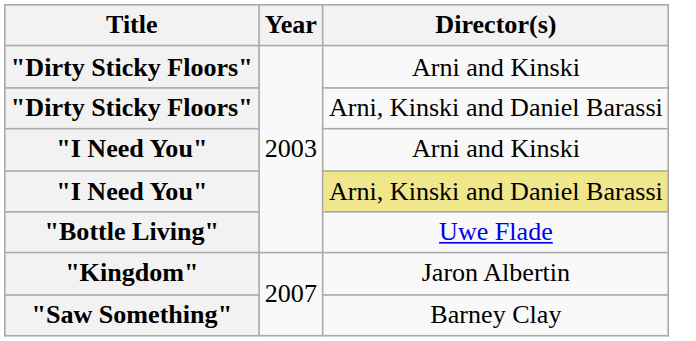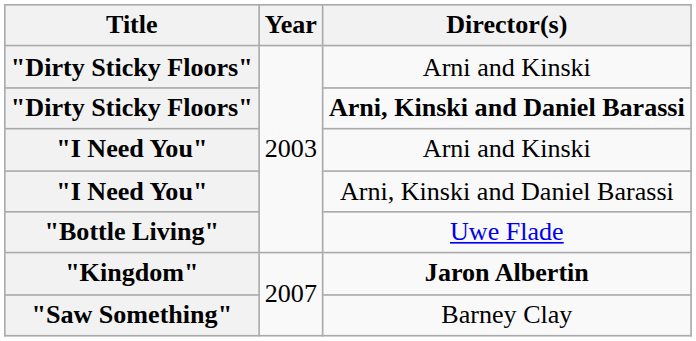(496, 107) normal -> (507, 107) bold
(496, 190) khaki background -> (507, 190) no background
(496, 273) normal -> (507, 273) bold
